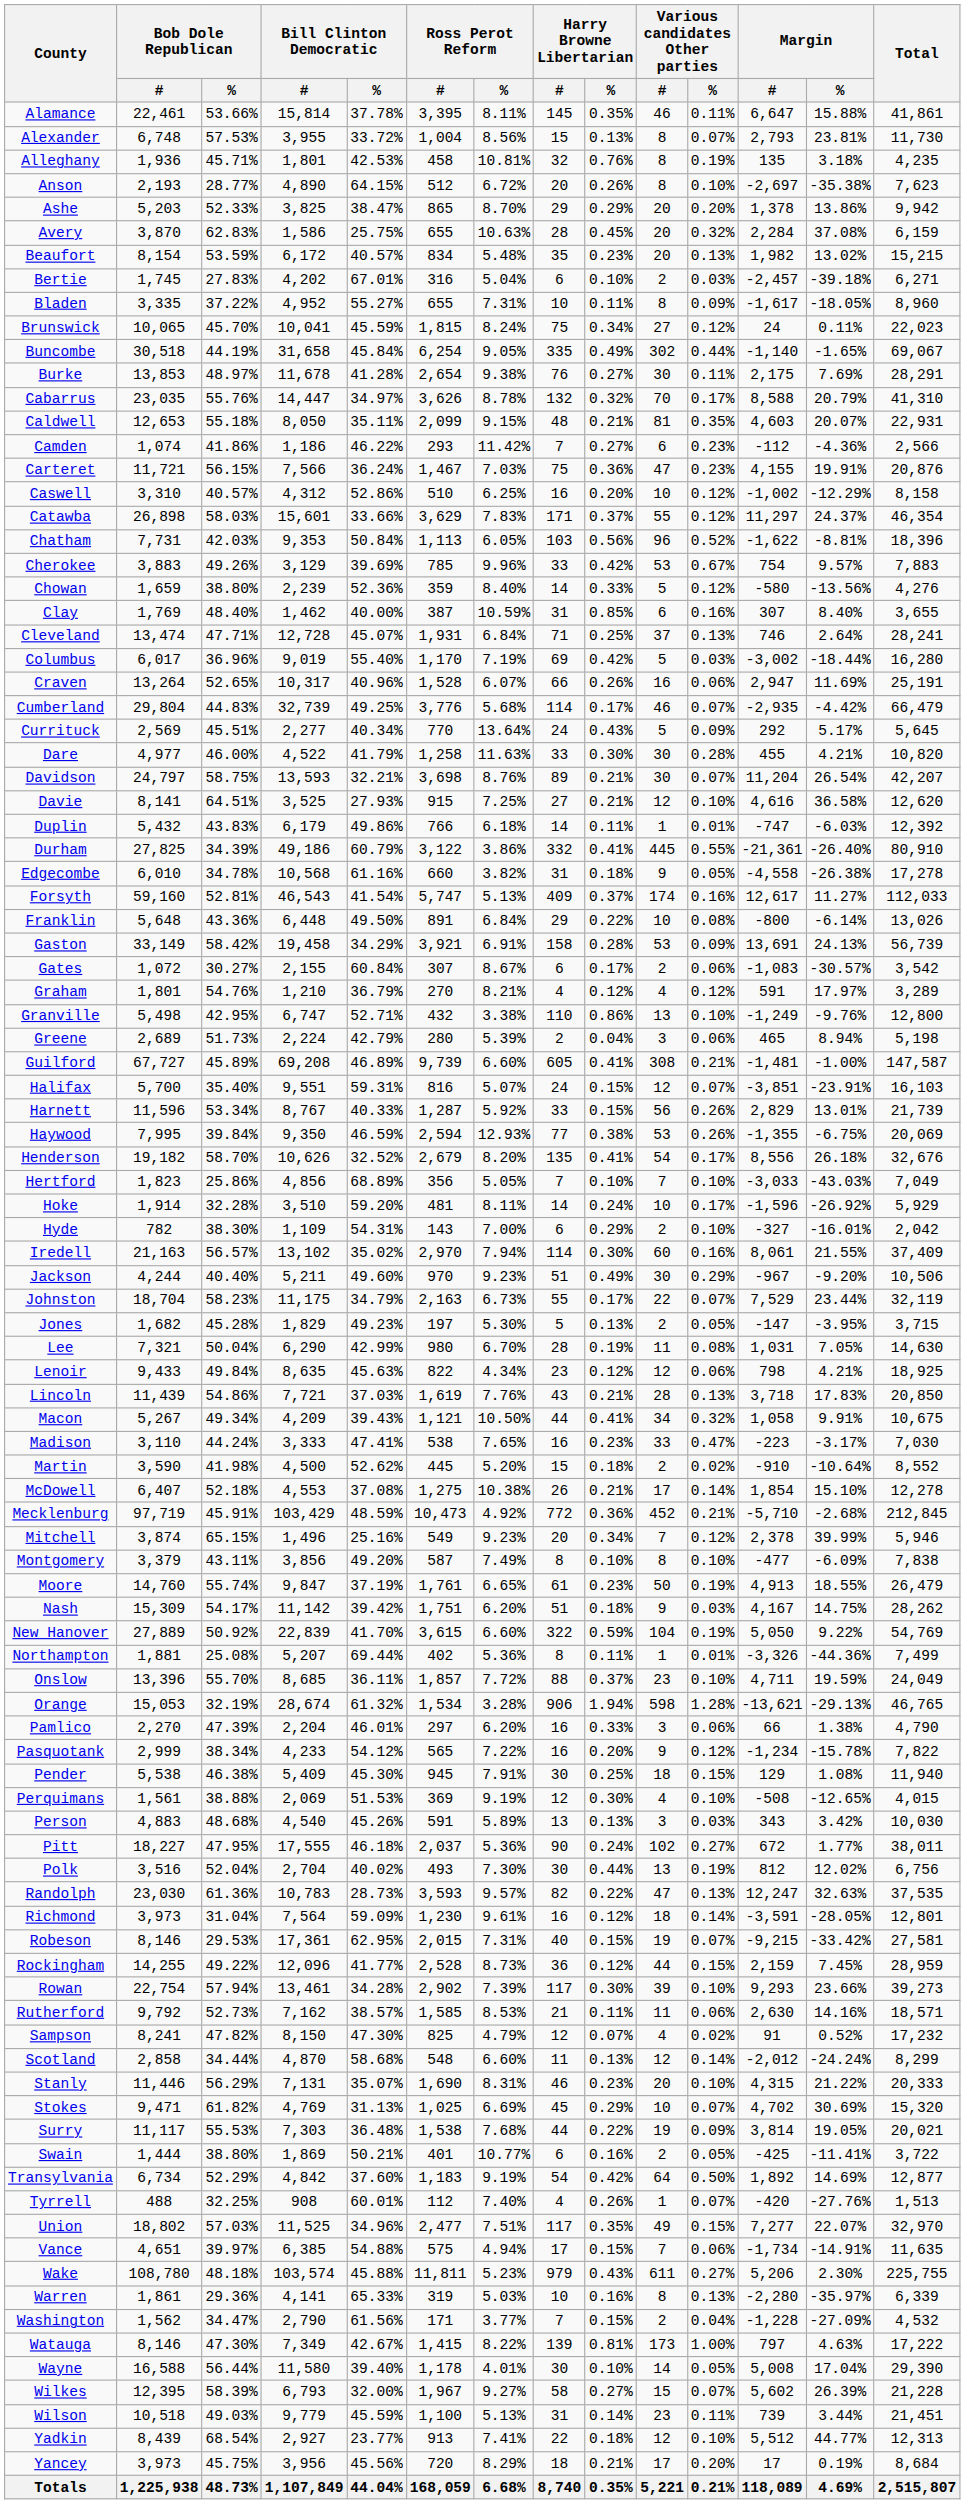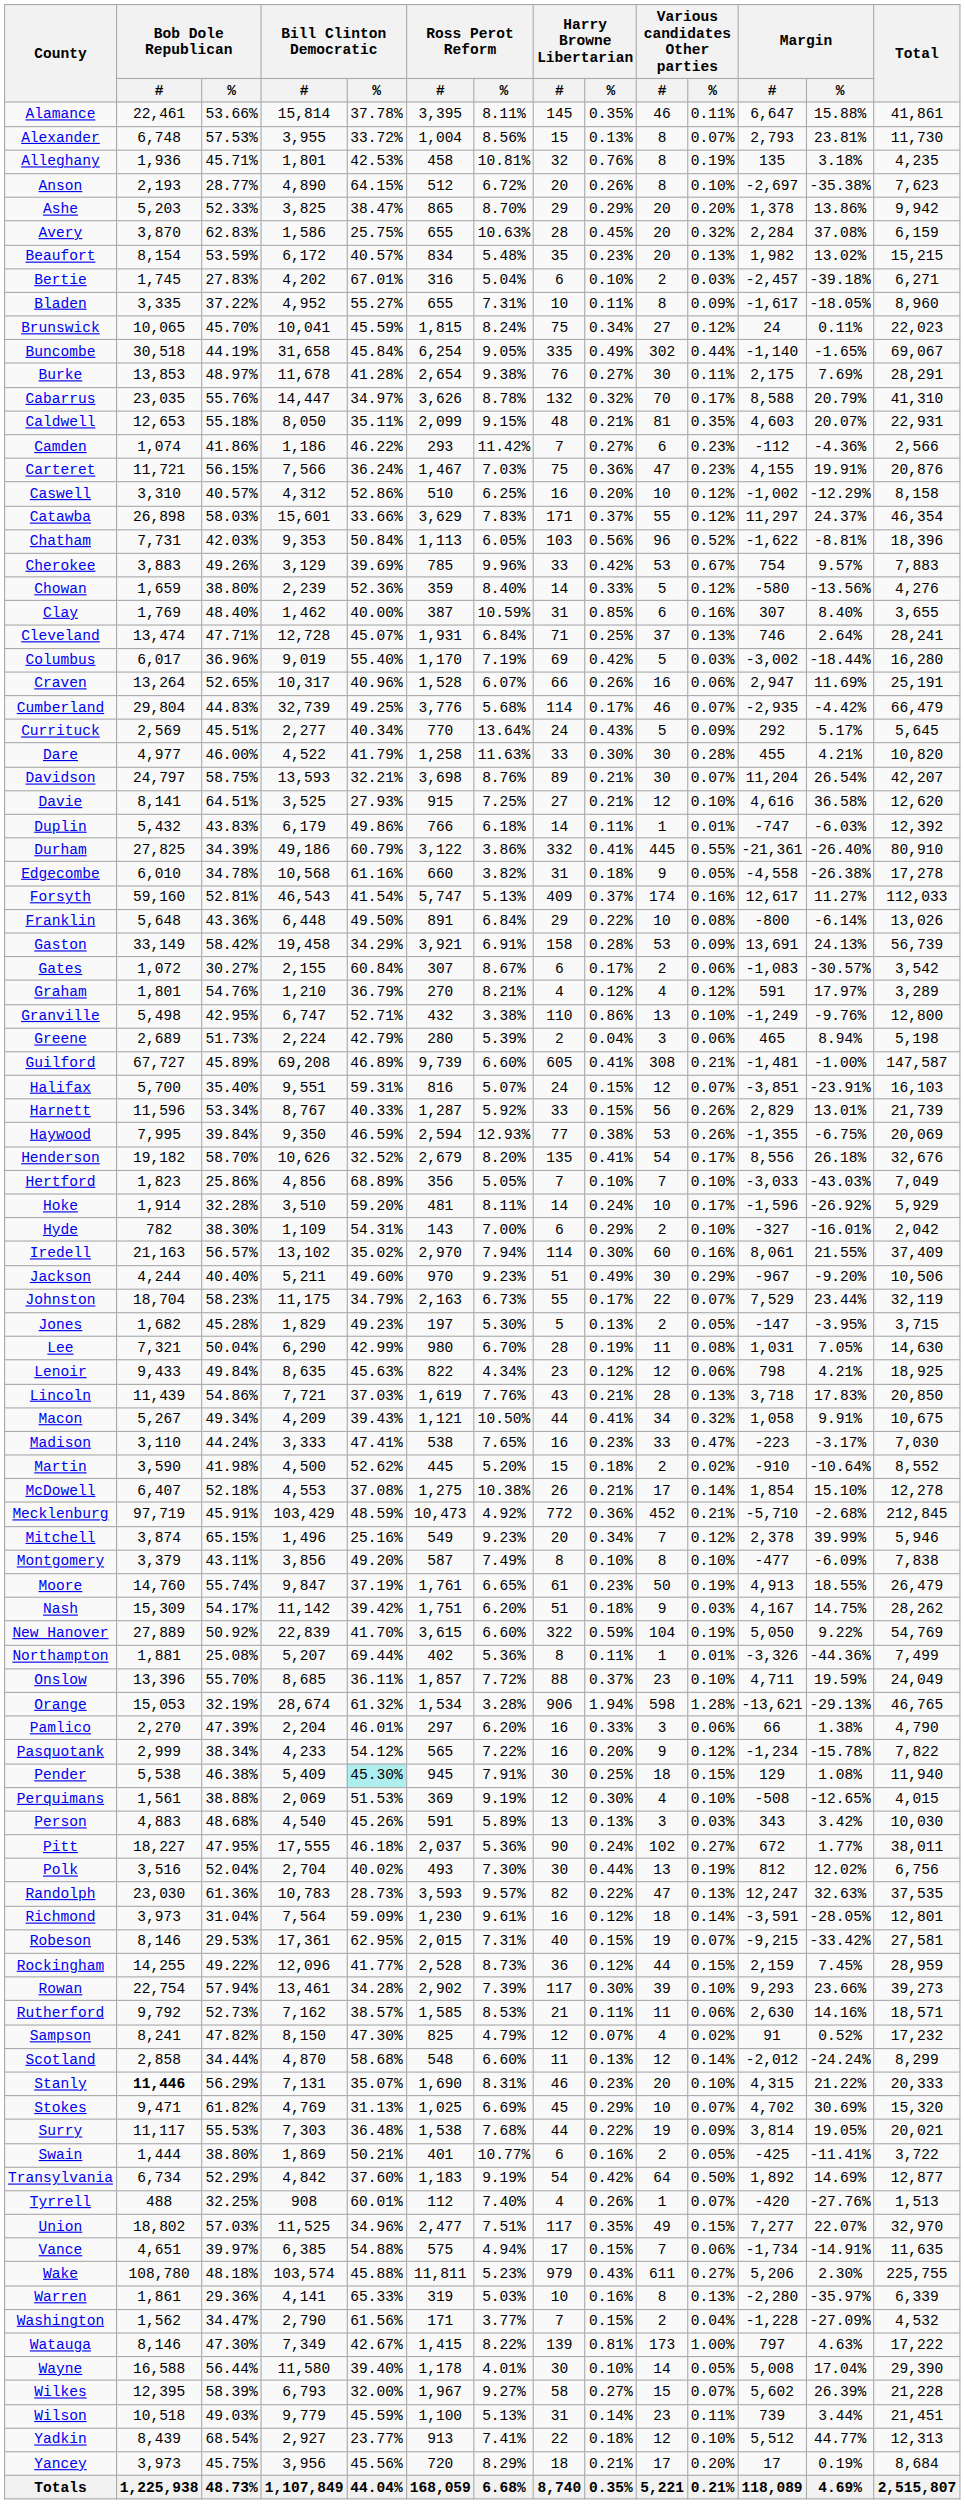(377, 1775) no background -> (377, 1775) paleturquoise background
(159, 2084) normal -> (159, 2084) bold
